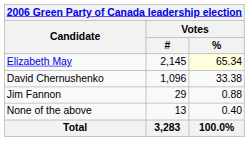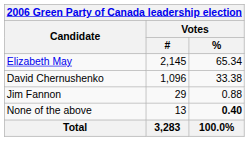(229, 62) lightyellow background -> (229, 62) no background
(232, 111) normal -> (232, 111) bold
